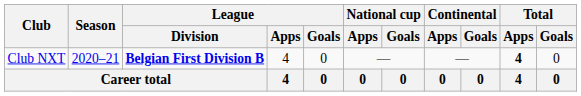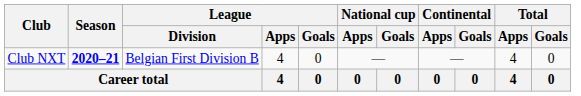(95, 58) normal -> (95, 58) bold
(195, 58) bold -> (192, 58) normal
(518, 58) bold -> (513, 58) normal
